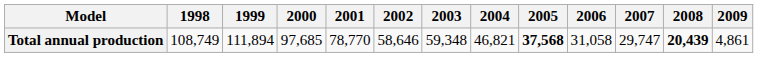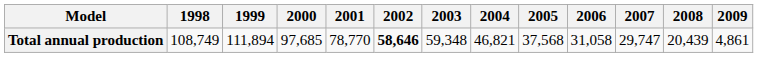(398, 40) normal -> (398, 40) bold
(543, 40) bold -> (543, 40) normal
(688, 40) bold -> (688, 40) normal
